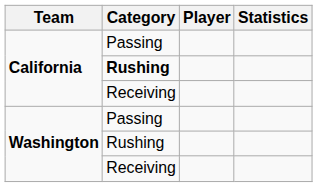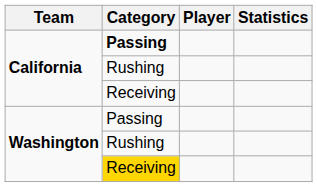(134, 43) normal -> (137, 43) bold
(138, 68) bold -> (135, 68) normal
(141, 168) no background -> (141, 168) gold background
